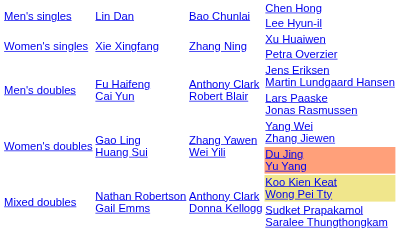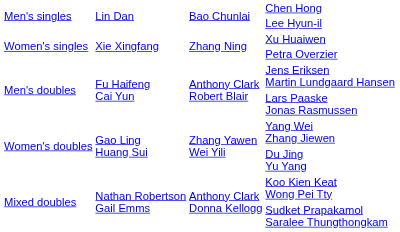(286, 160) lightsalmon background -> (286, 160) no background
(301, 188) khaki background -> (301, 188) no background
